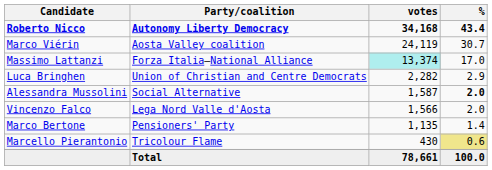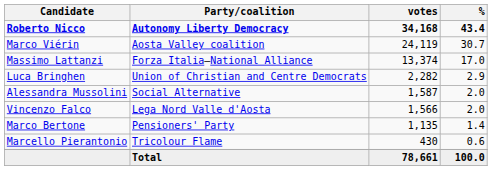(420, 61) paleturquoise background -> (420, 61) no background
(476, 94) bold -> (476, 94) normal
(476, 142) khaki background -> (476, 142) no background
